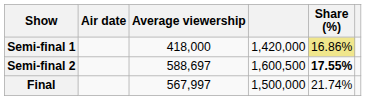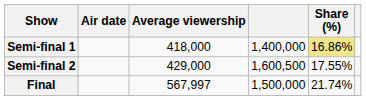(278, 47) 1,420,000 -> (278, 47) 1,400,000
(189, 66) 588,697 -> (189, 66) 429,000
(332, 66) bold -> (332, 66) normal
